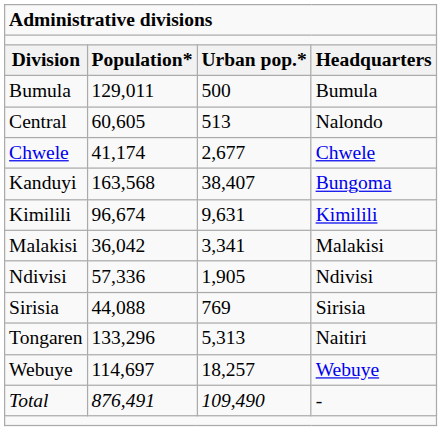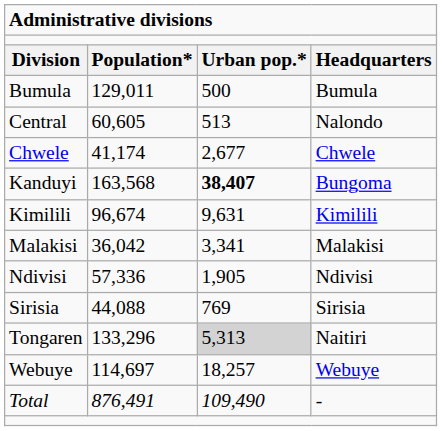(228, 183) normal -> (228, 183) bold
(223, 338) no background -> (223, 338) lightgrey background
